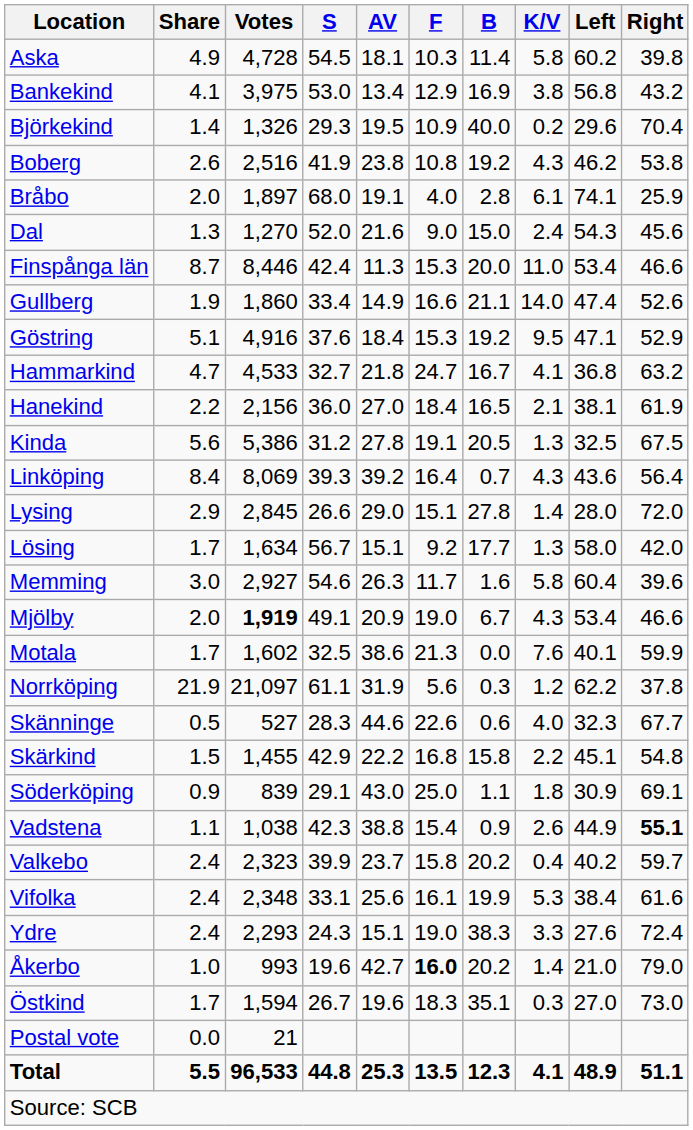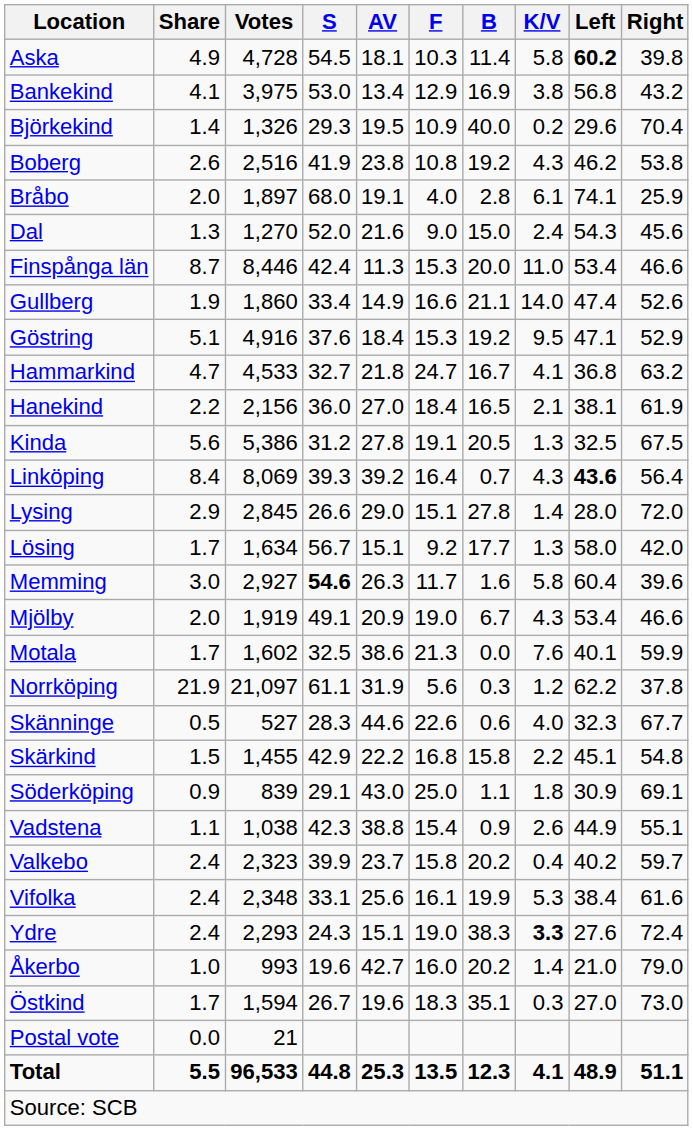(595, 57) normal -> (595, 57) bold
(595, 477) normal -> (595, 477) bold
(329, 582) normal -> (329, 582) bold
(270, 617) bold -> (270, 617) normal
(662, 827) bold -> (662, 827) normal
(548, 932) normal -> (548, 932) bold
(436, 967) bold -> (436, 967) normal
